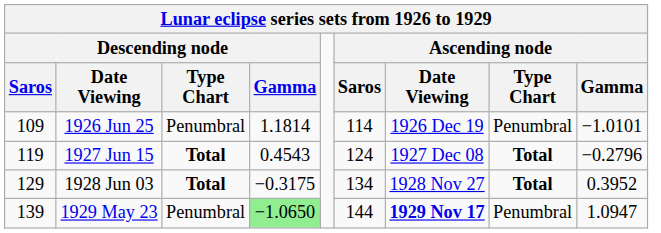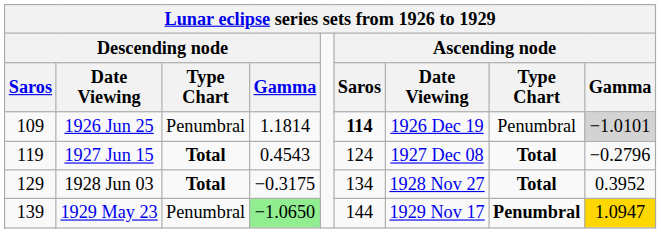(359, 126) normal -> (359, 126) bold
(612, 126) no background -> (620, 126) lightgrey background
(437, 213) bold -> (437, 213) normal
(533, 213) normal -> (537, 213) bold
(612, 213) no background -> (620, 213) gold background
